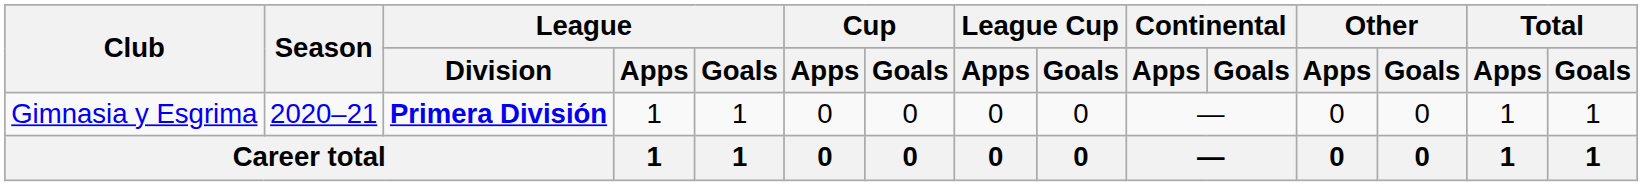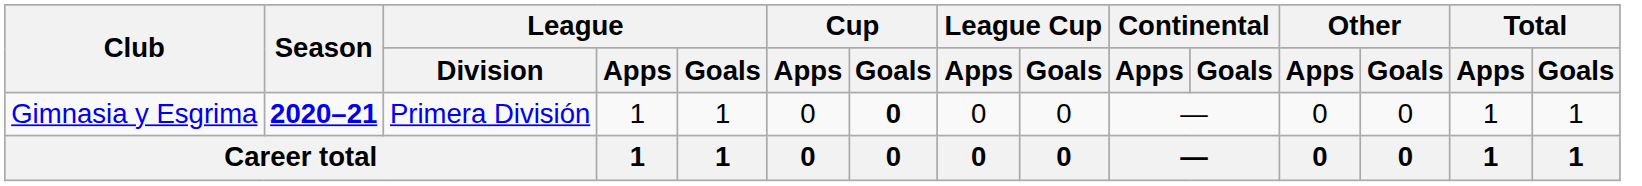(324, 113) normal -> (324, 113) bold
(499, 113) bold -> (490, 113) normal
(910, 113) normal -> (893, 113) bold
